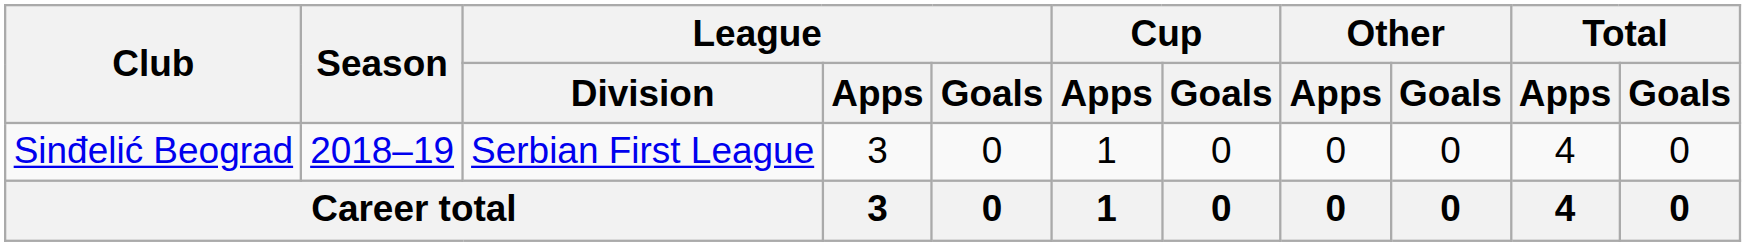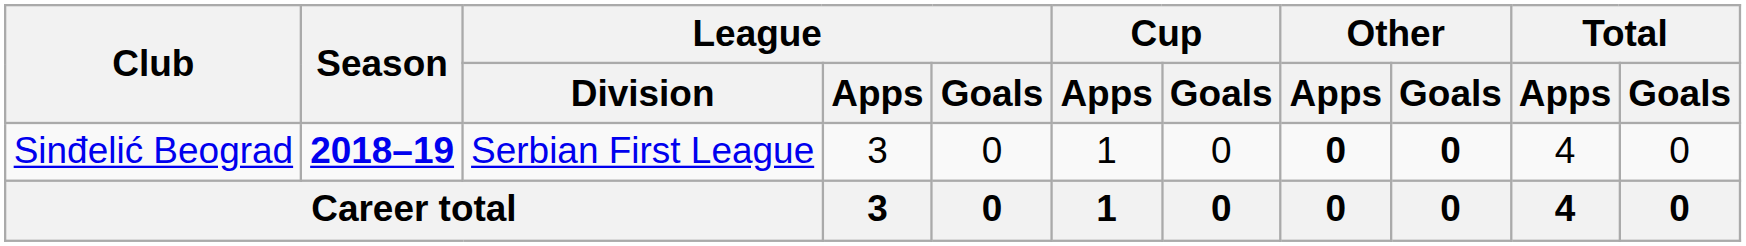(382, 151) normal -> (382, 151) bold
(1336, 151) normal -> (1336, 151) bold
(1450, 151) normal -> (1450, 151) bold
